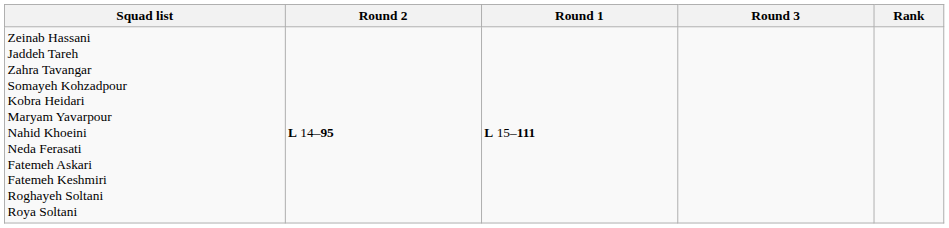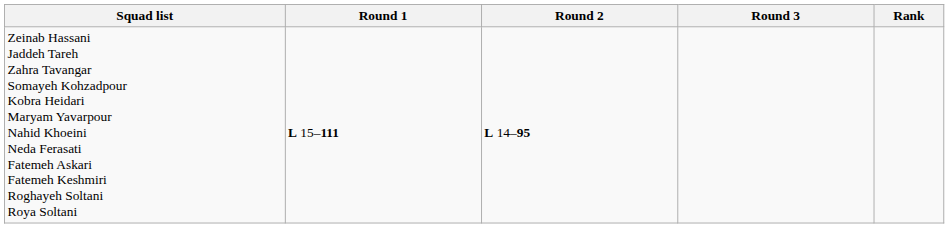columns swapped: (579, 15) <-> (383, 15)
